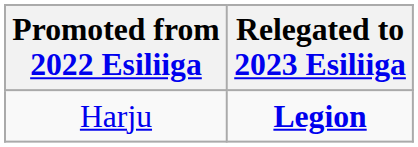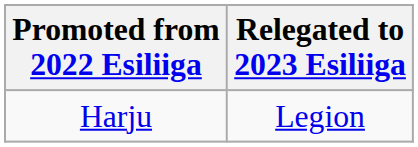(320, 115) bold -> (320, 115) normal
